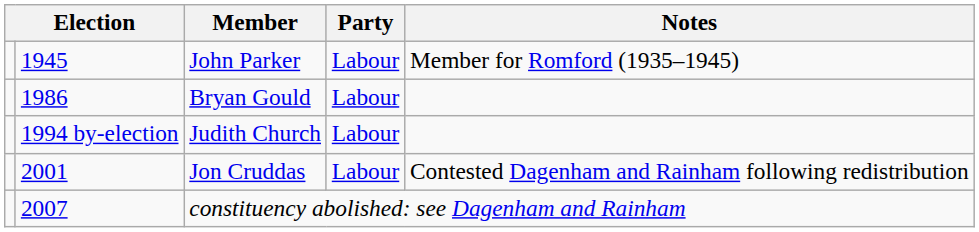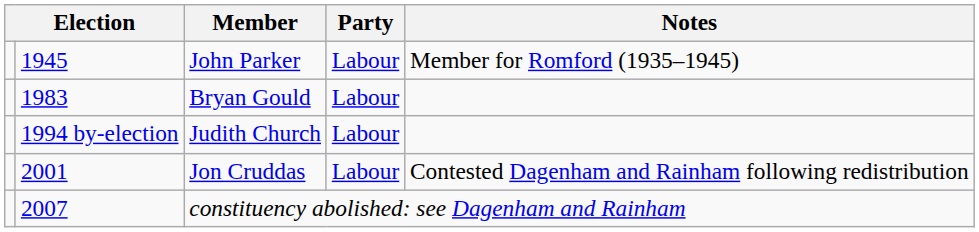(44, 97) 1986 -> (44, 97) 1983
